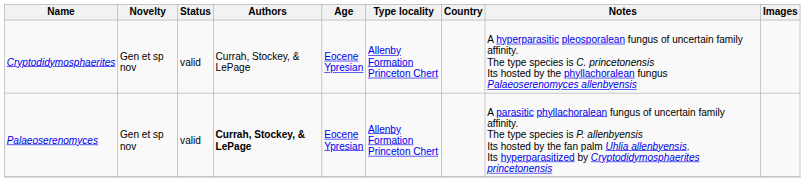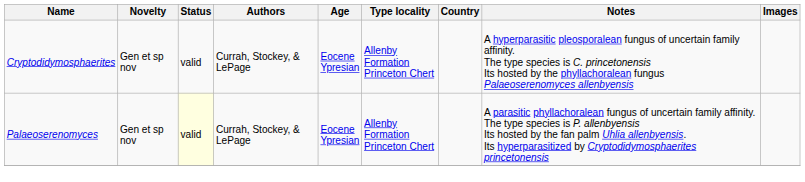(190, 140) no background -> (191, 135) lightyellow background
(260, 140) bold -> (258, 135) normal
